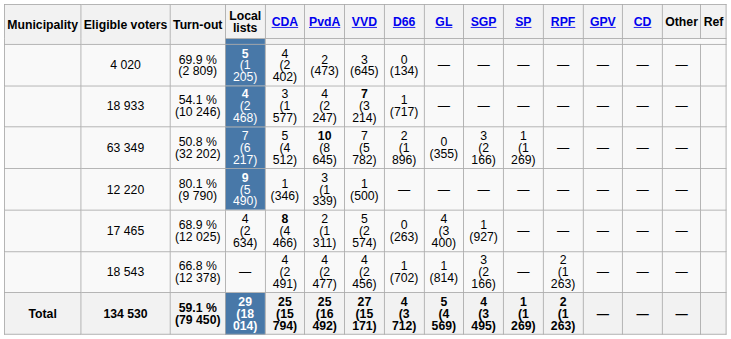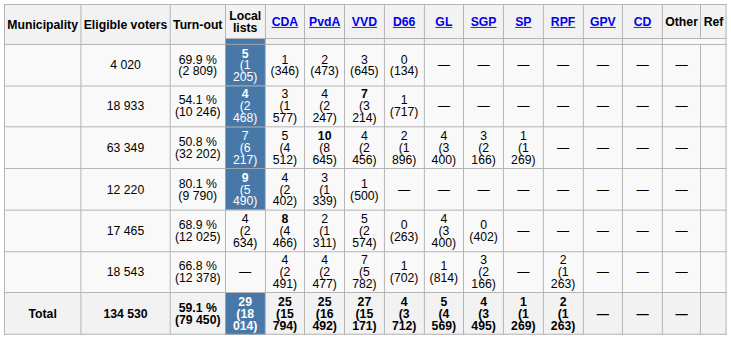(285, 65) 4 (2 402) -> (285, 65) 1 (346)
(364, 148) 7 (5 782) -> (364, 148) 4 (2 456)
(444, 148) 0 (355) -> (444, 148) 4 (3 400)
(285, 190) 1 (346) -> (285, 190) 4 (2 402)
(484, 231) 1 (927) -> (484, 231) 0 (402)
(364, 272) 4 (2 456) -> (364, 272) 7 (5 782)
